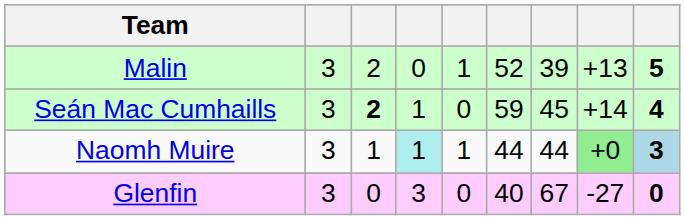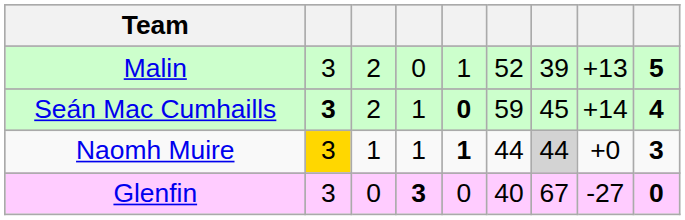(328, 109) normal -> (328, 109) bold
(373, 109) bold -> (373, 109) normal
(464, 109) normal -> (464, 109) bold
(328, 151) no background -> (328, 151) gold background
(419, 151) paleturquoise background -> (419, 151) no background
(464, 151) normal -> (464, 151) bold
(554, 151) no background -> (554, 151) lightgrey background
(605, 151) lightgreen background -> (605, 151) no background
(656, 151) lightblue background -> (656, 151) no background
(419, 192) normal -> (419, 192) bold
